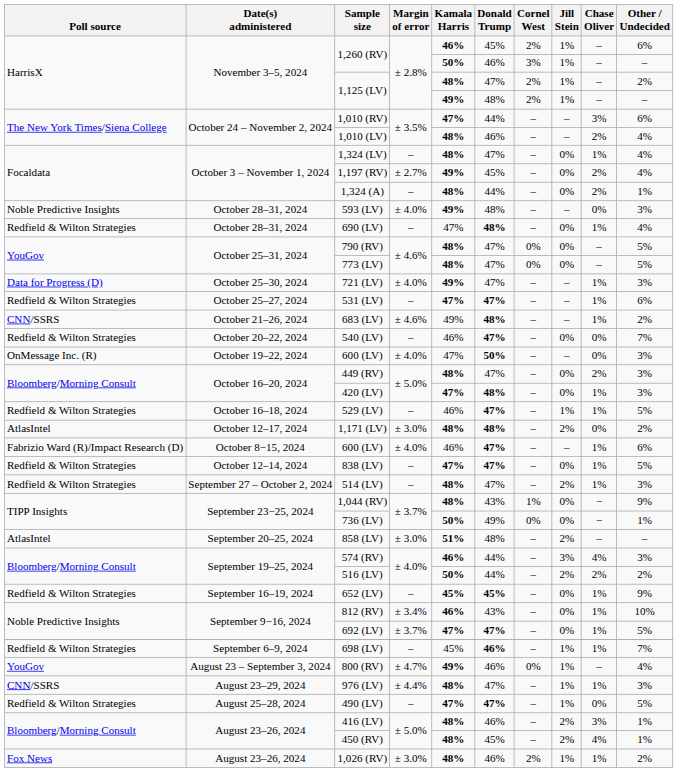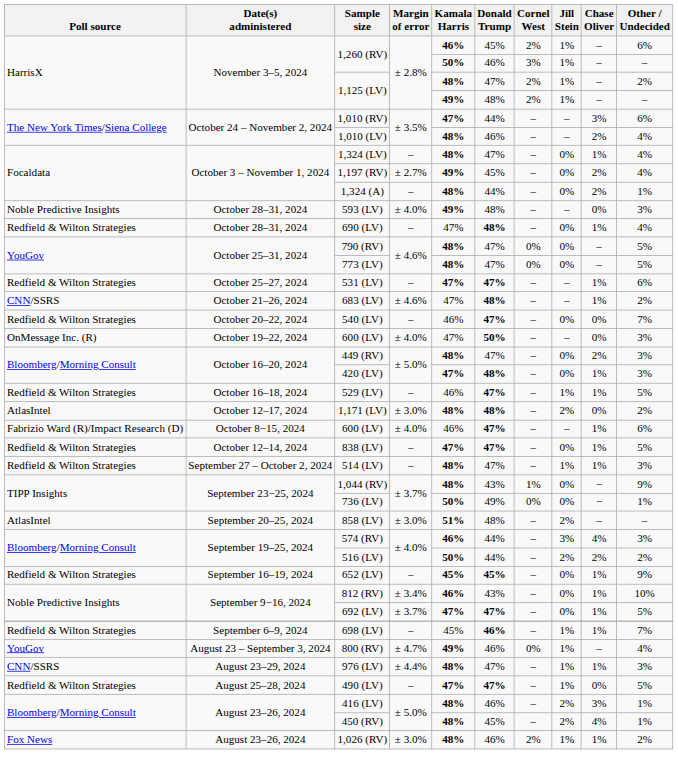- row: (260, 283)
(453, 319) 49% -> (453, 301) 47%
(567, 484) 2% -> (567, 466) 1%
